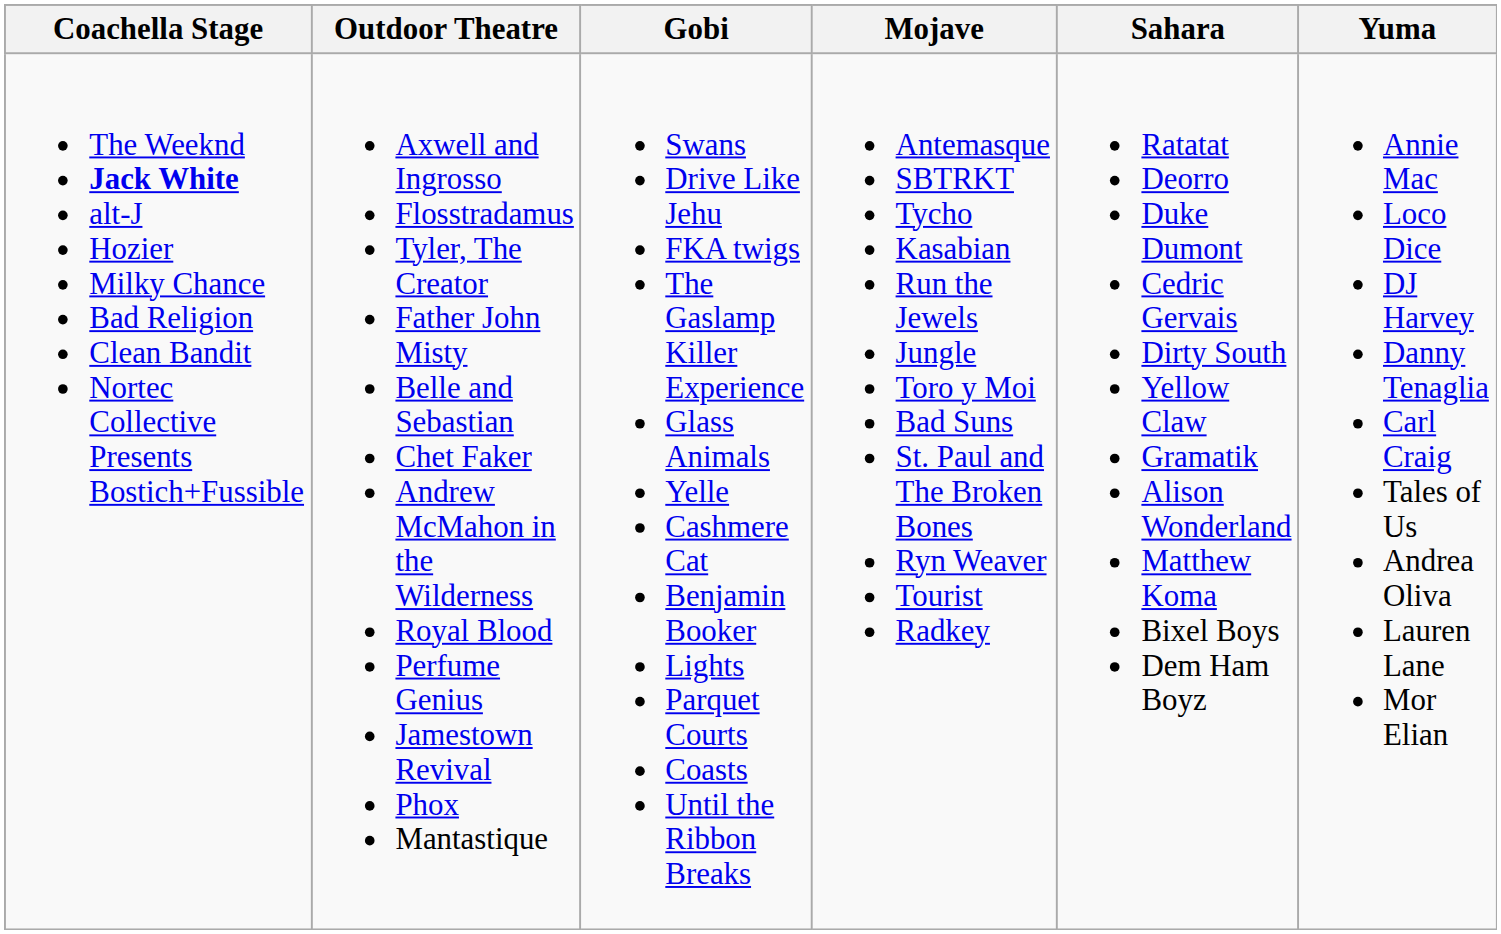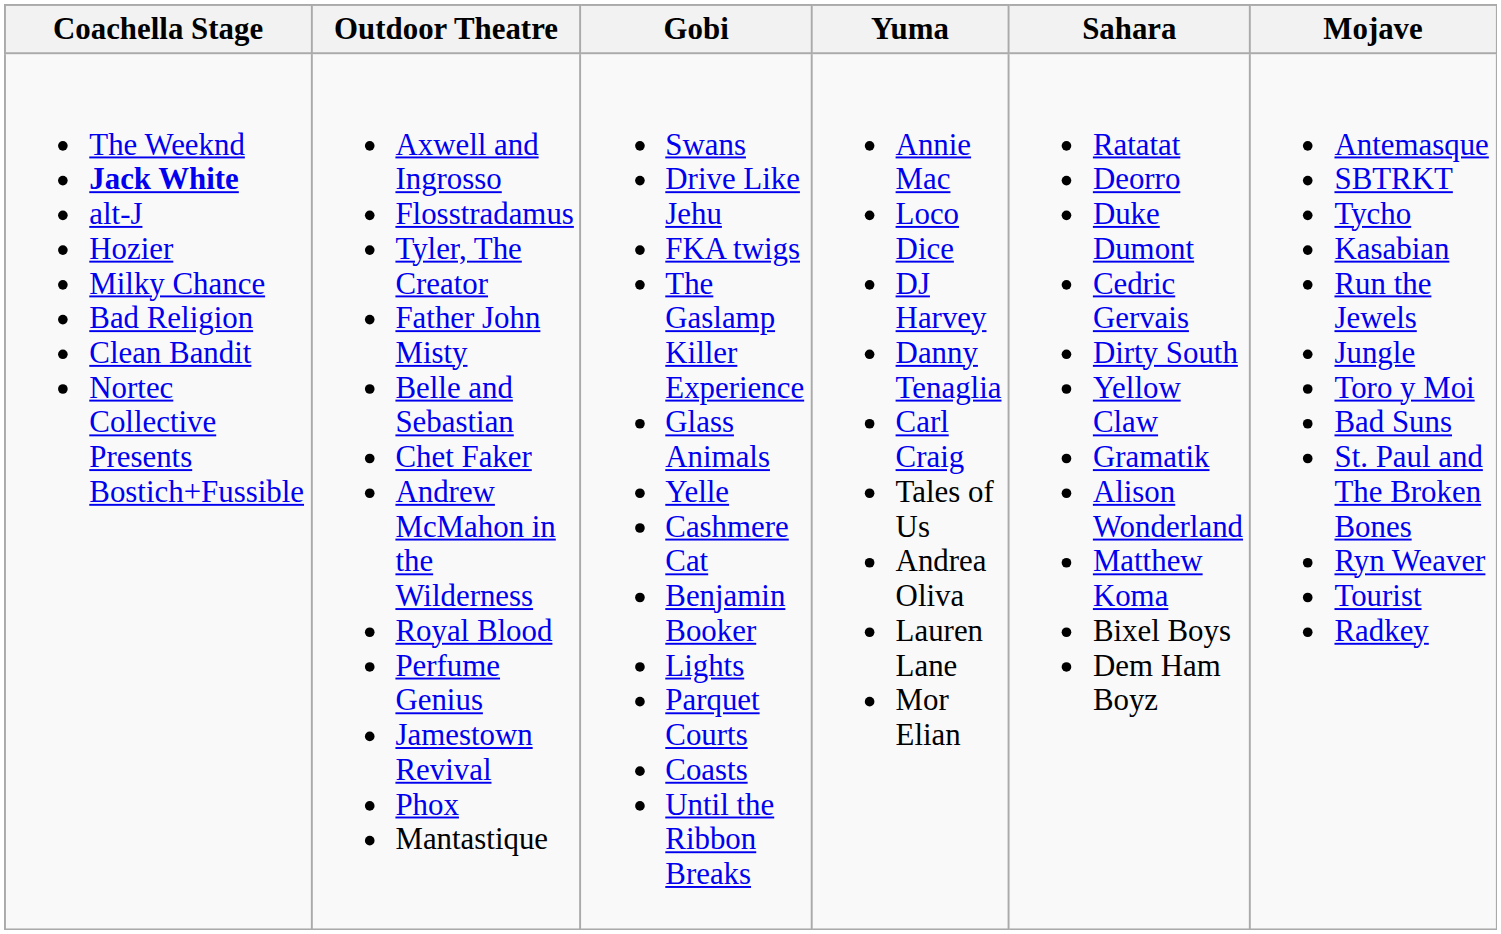columns swapped: (934, 28) <-> (1397, 28)
